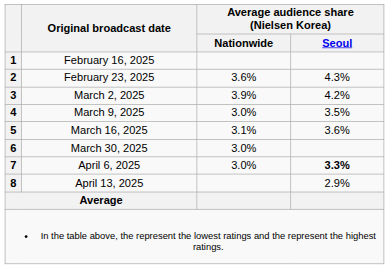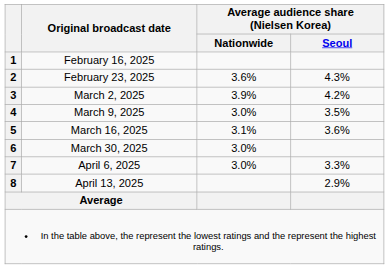(337, 165) bold -> (337, 165) normal
